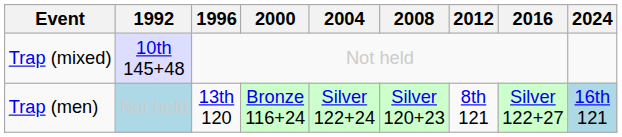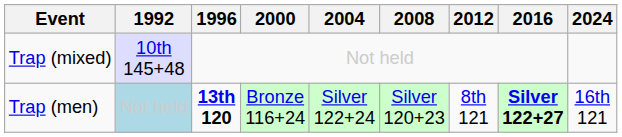(217, 107) normal -> (217, 107) bold
(533, 107) normal -> (533, 107) bold
(592, 107) lightblue background -> (592, 107) no background
